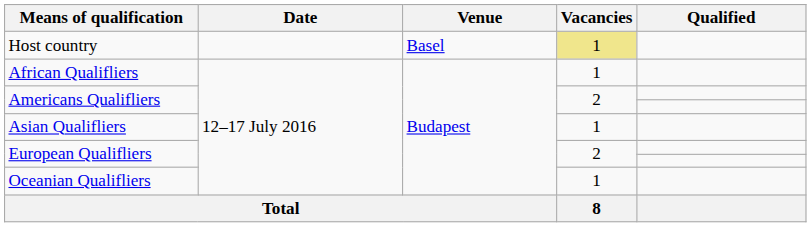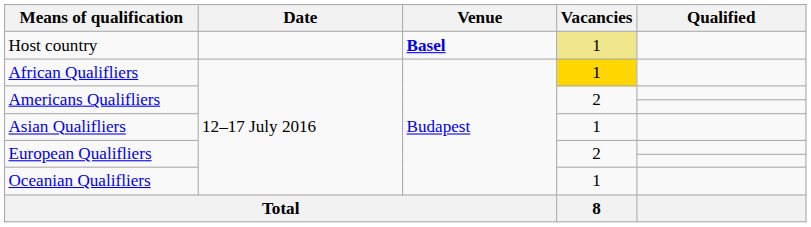(426, 45) normal -> (426, 45) bold
(597, 72) no background -> (597, 72) gold background
